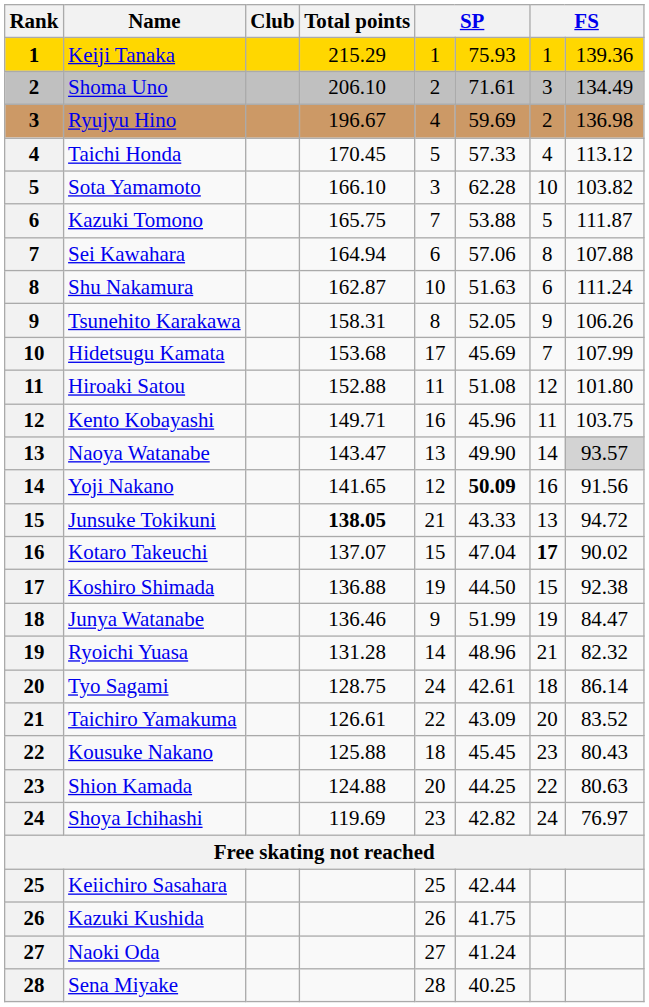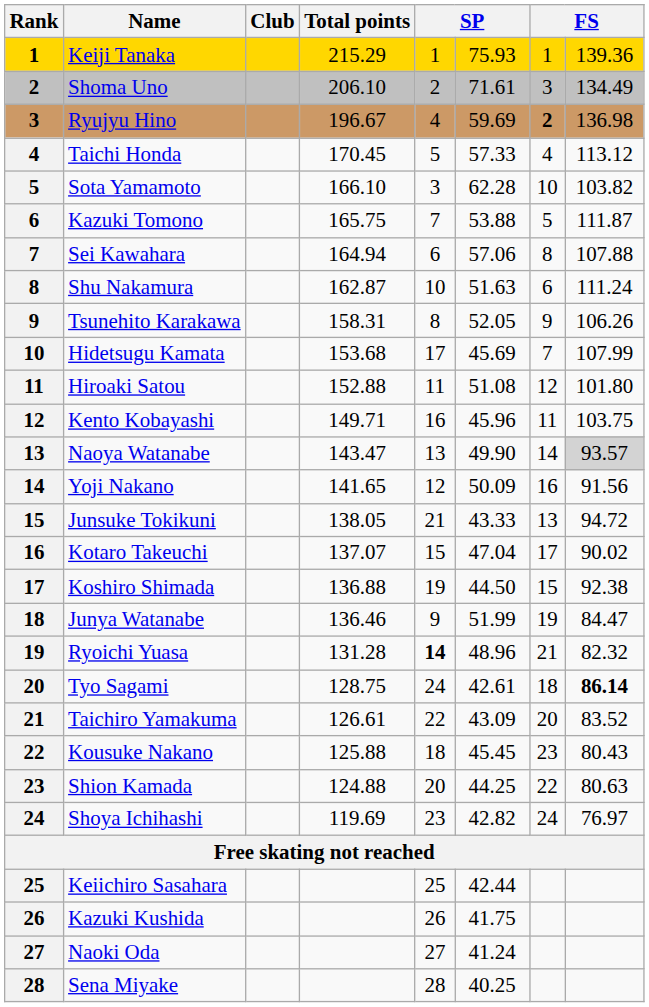(547, 120) normal -> (547, 120) bold
(492, 486) bold -> (492, 486) normal
(357, 519) bold -> (357, 519) normal
(547, 552) bold -> (547, 552) normal
(435, 652) normal -> (435, 652) bold
(604, 685) normal -> (604, 685) bold
